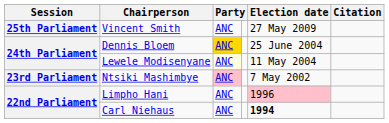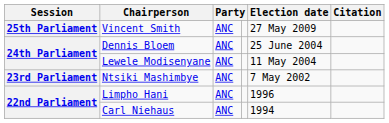(224, 45) gold background -> (224, 45) no background
(224, 61) lightyellow background -> (224, 61) no background
(224, 78) pink background -> (224, 78) no background
(262, 94) pink background -> (262, 94) no background
(262, 110) bold -> (262, 110) normal
